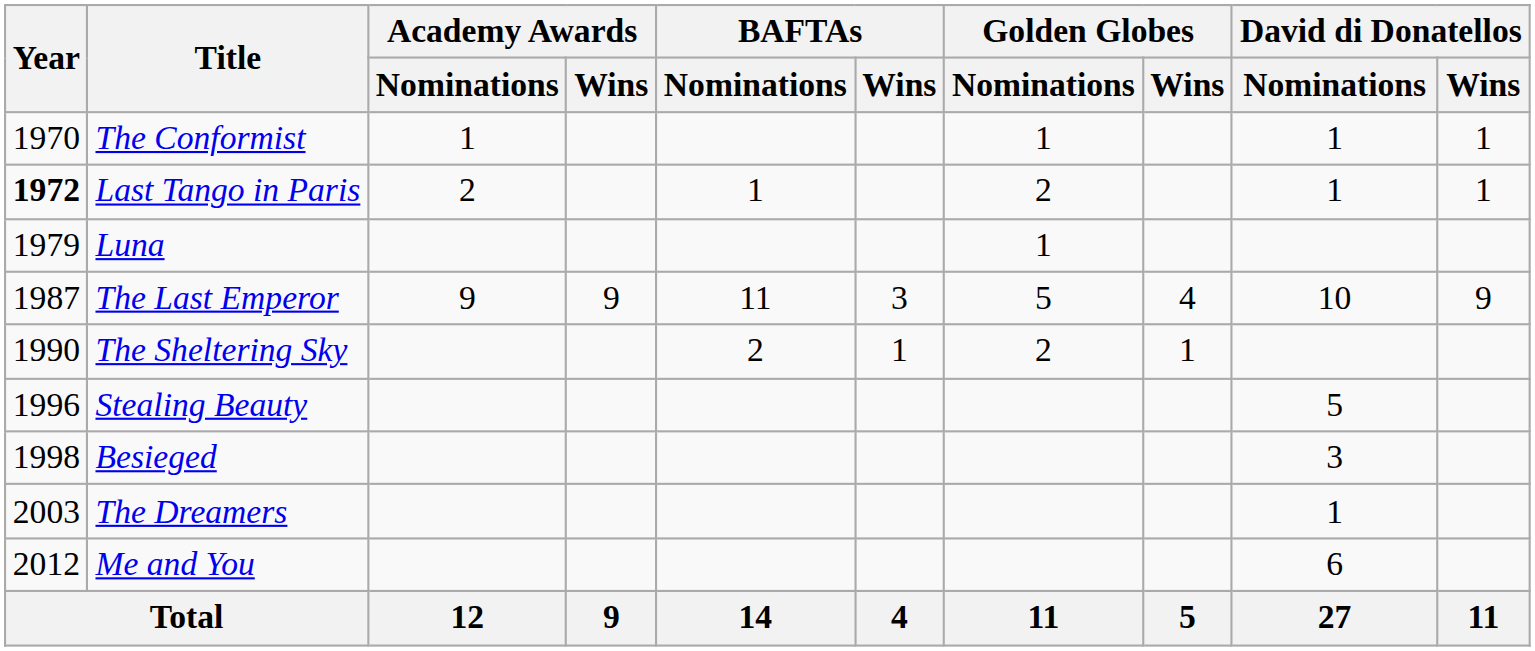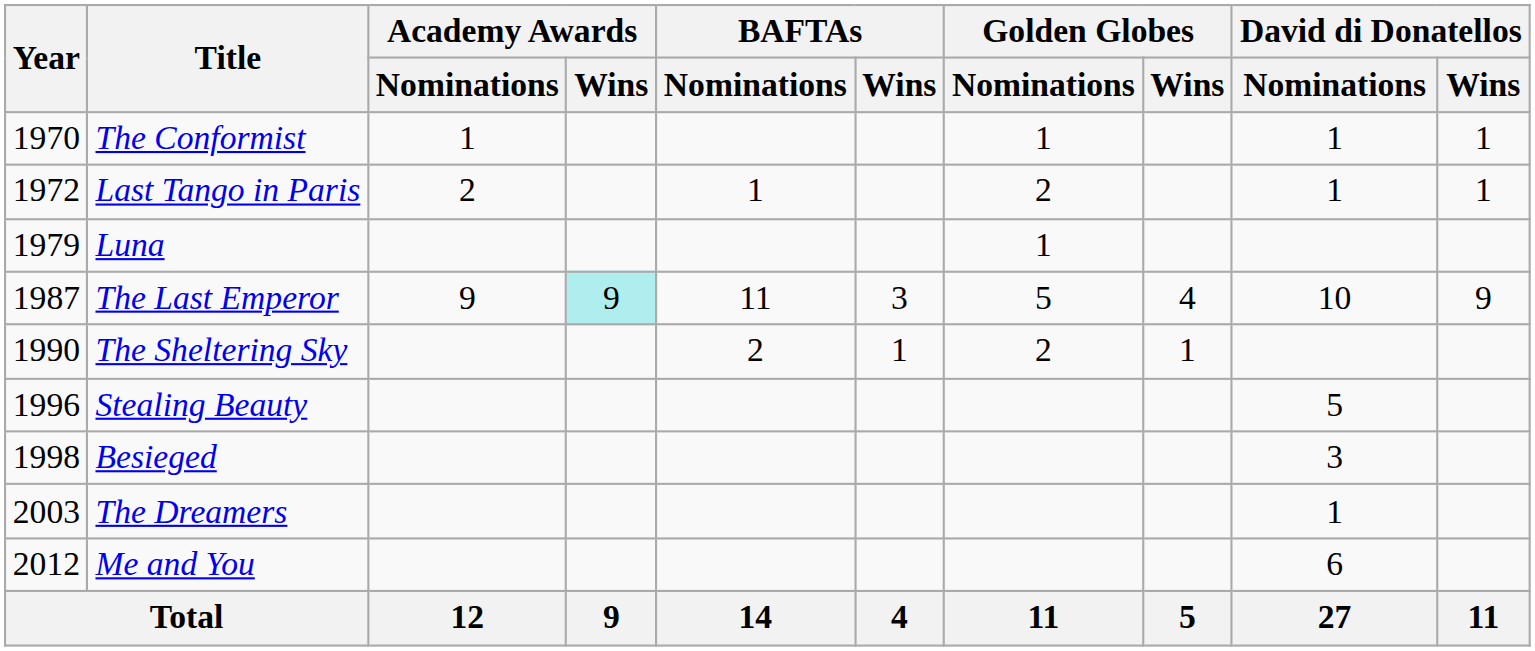(46, 191) bold -> (46, 191) normal
(611, 297) no background -> (611, 297) paleturquoise background
